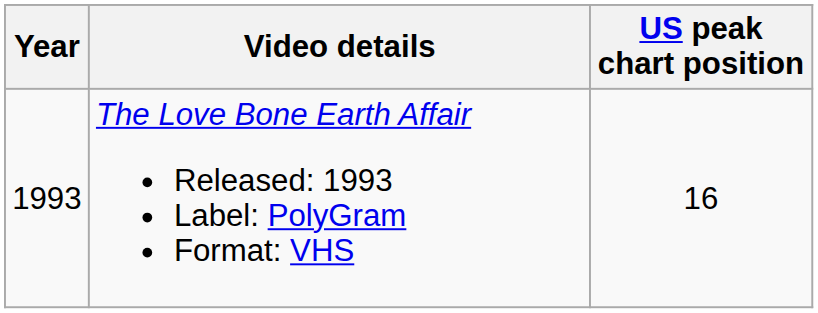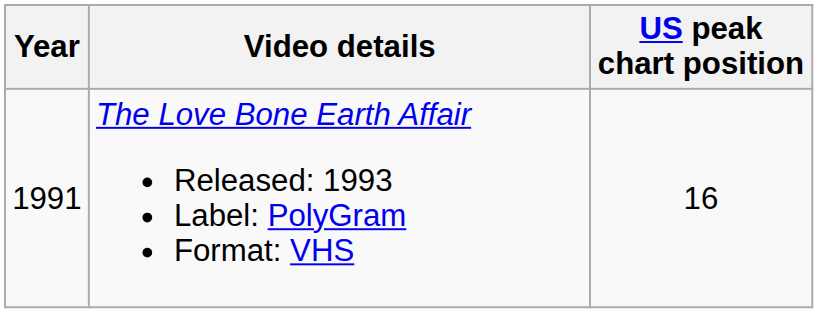(47, 197) 1993 -> (47, 197) 1991
